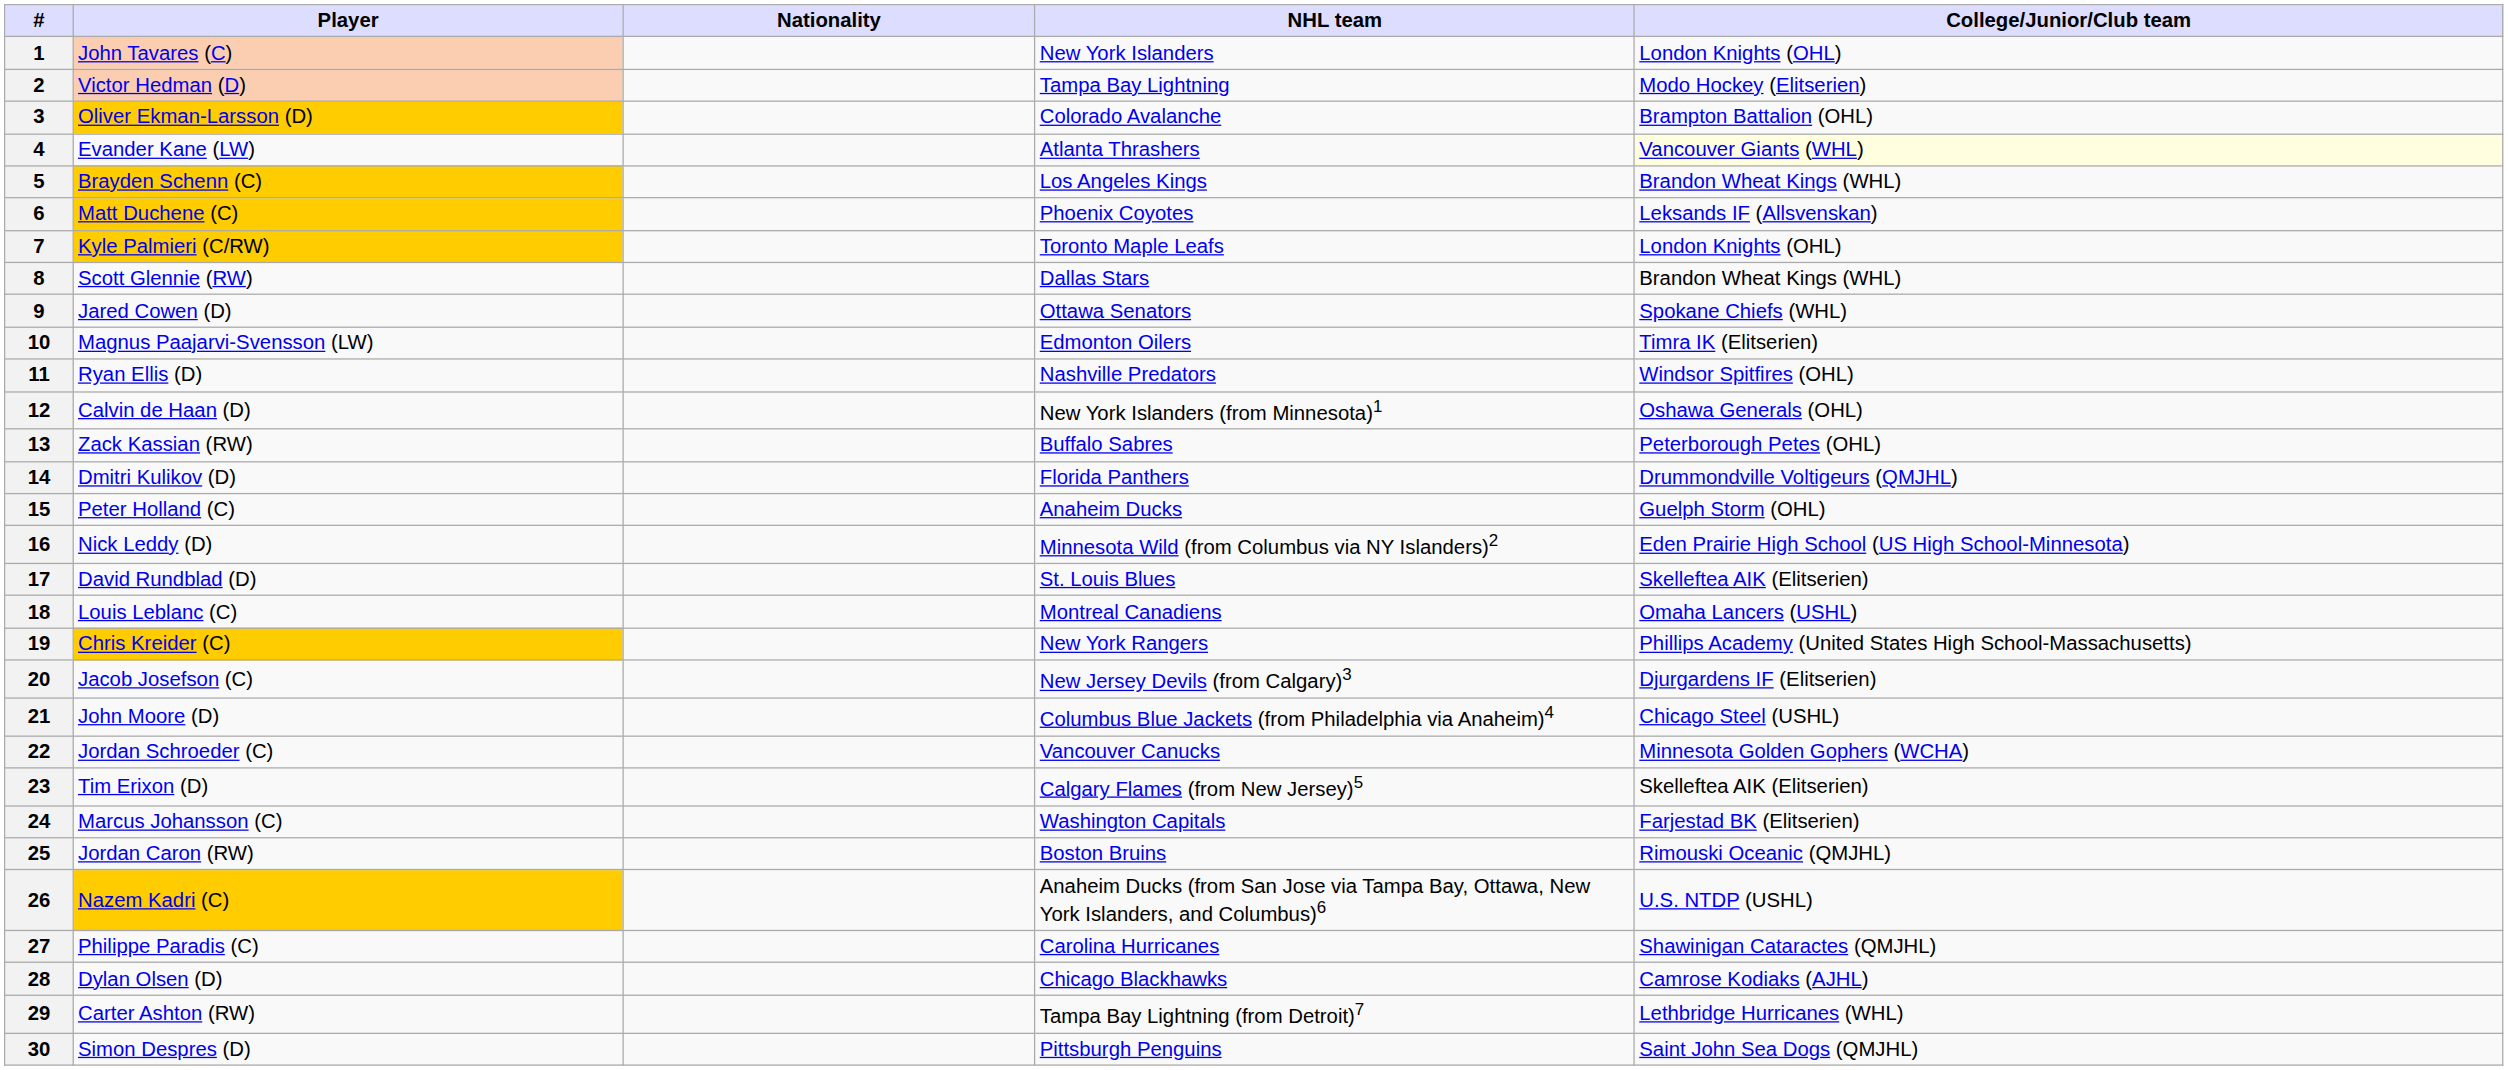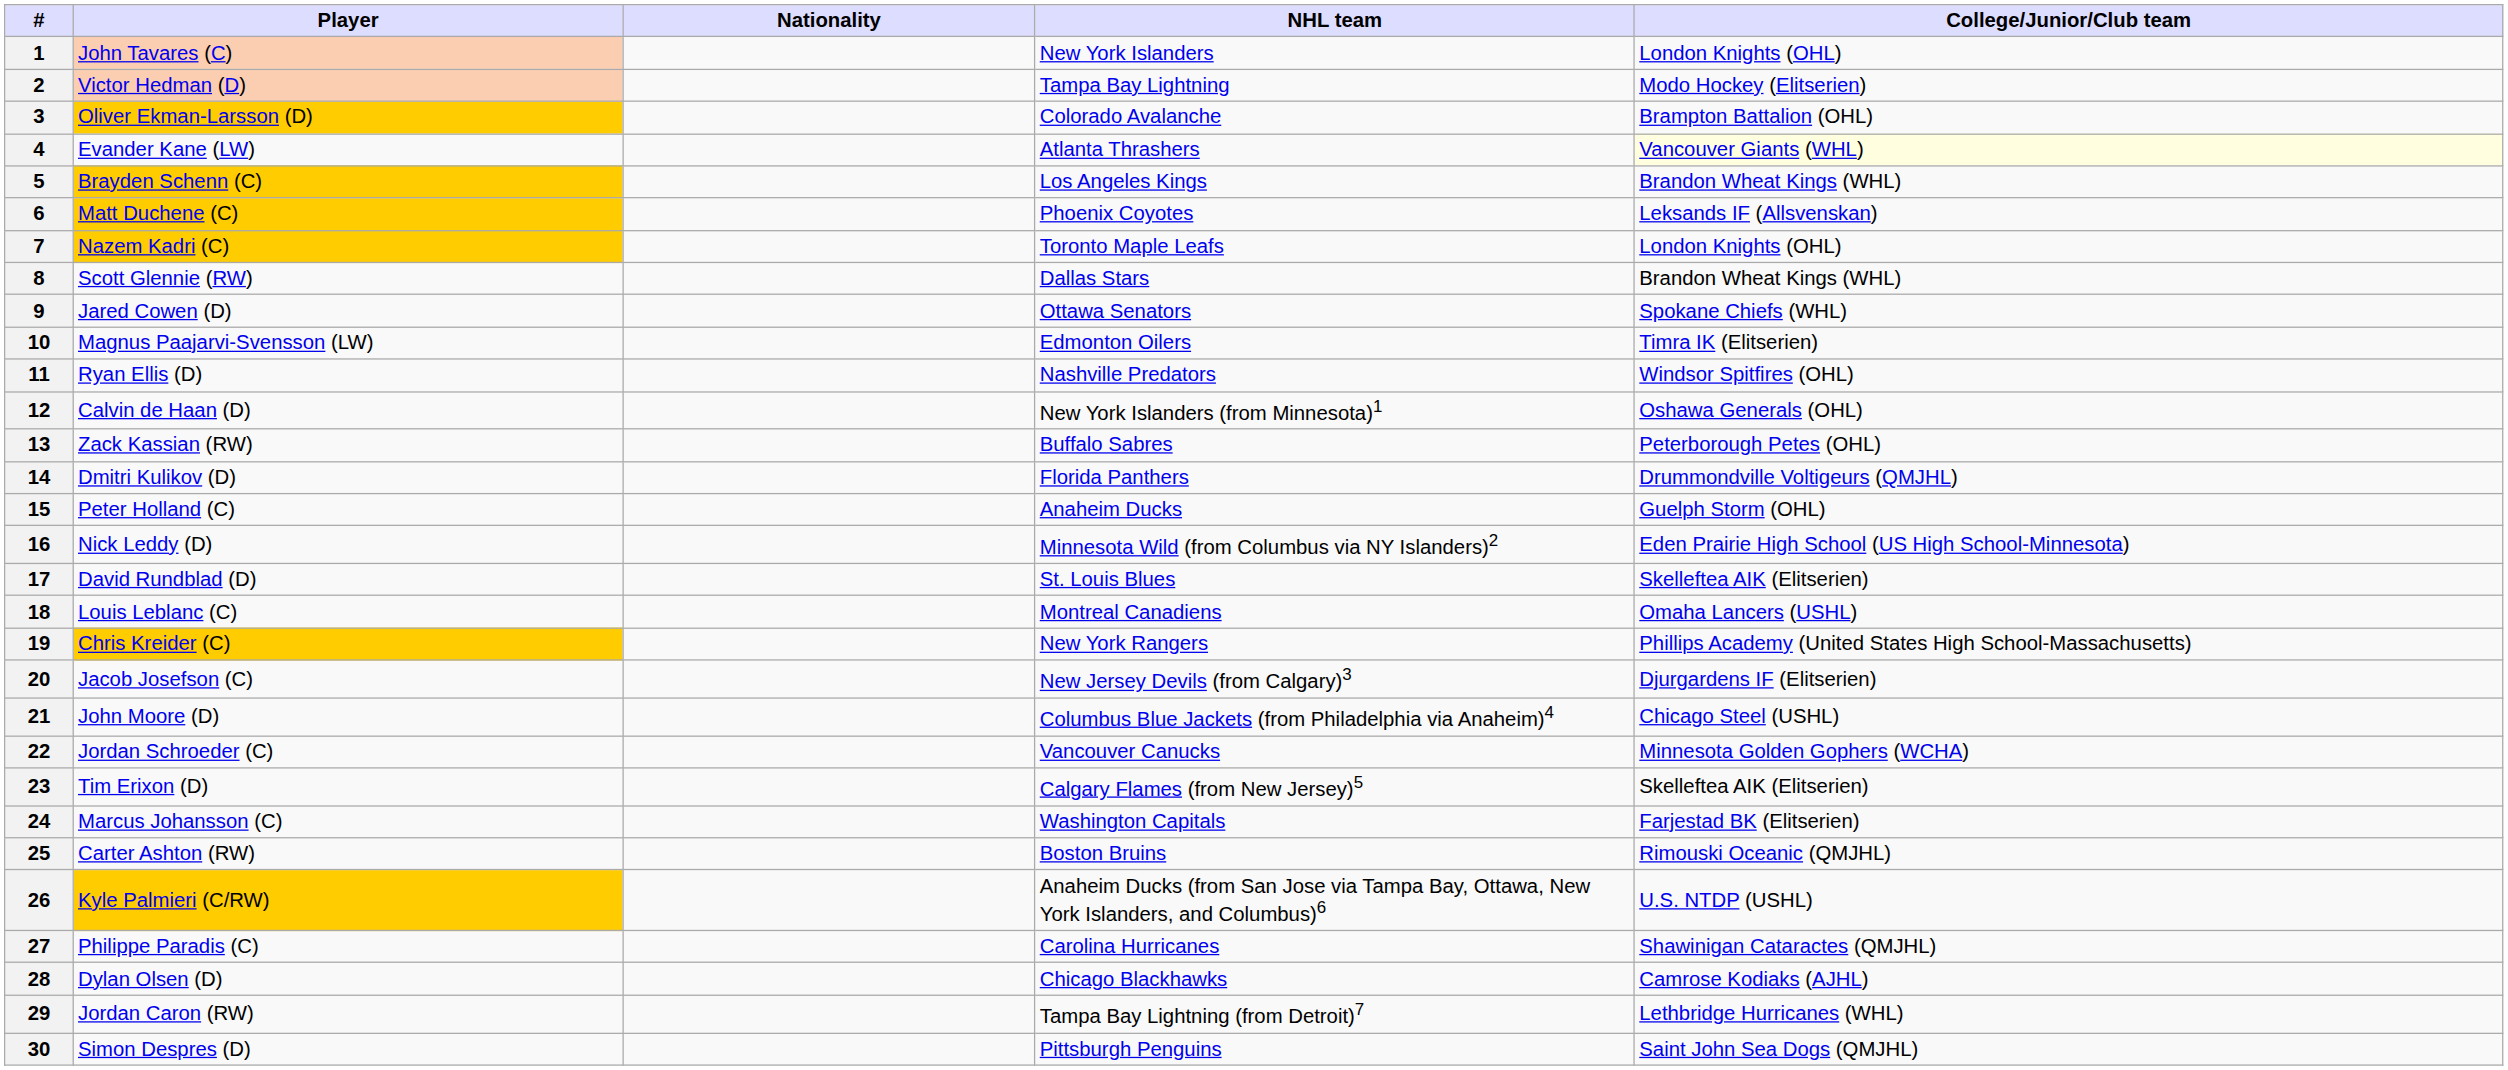(174, 246) Kyle Palmieri (C/RW) -> (154, 246) Nazem Kadri (C)
(166, 853) Jordan Caron (RW) -> (166, 853) Carter Ashton (RW)
(154, 900) Nazem Kadri (C) -> (174, 900) Kyle Palmieri (C/RW)
(166, 1013) Carter Ashton (RW) -> (166, 1013) Jordan Caron (RW)
